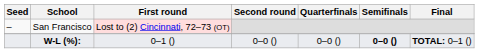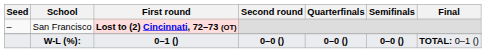(163, 27) normal -> (166, 27) bold
(163, 41) normal -> (166, 41) bold
(265, 41) normal -> (272, 41) bold
(329, 41) normal -> (336, 41) bold
